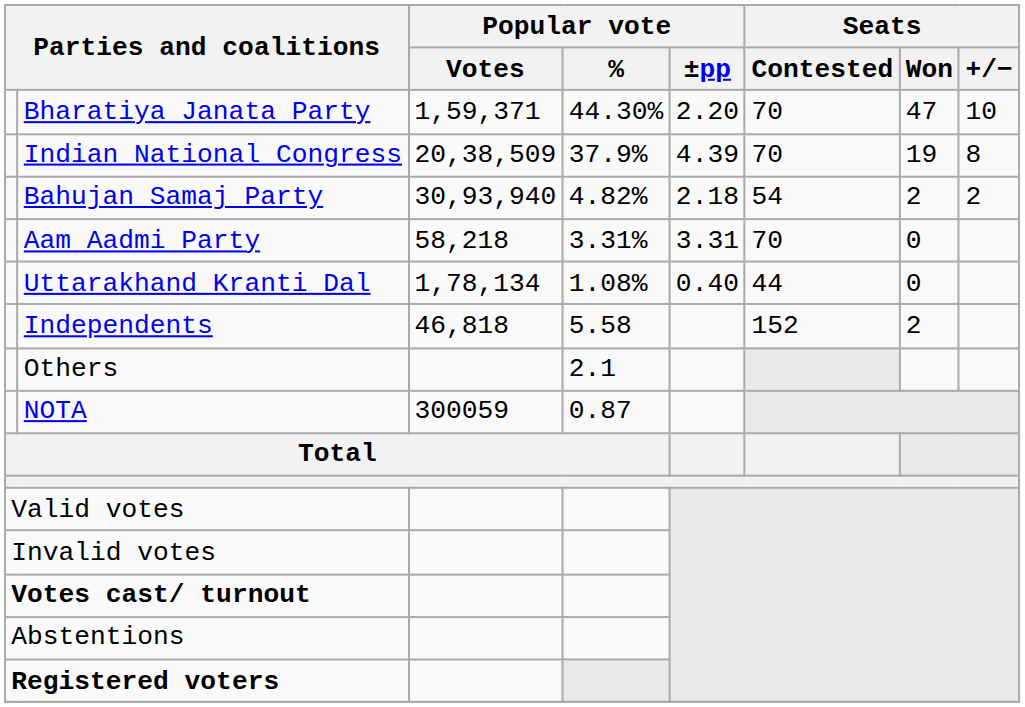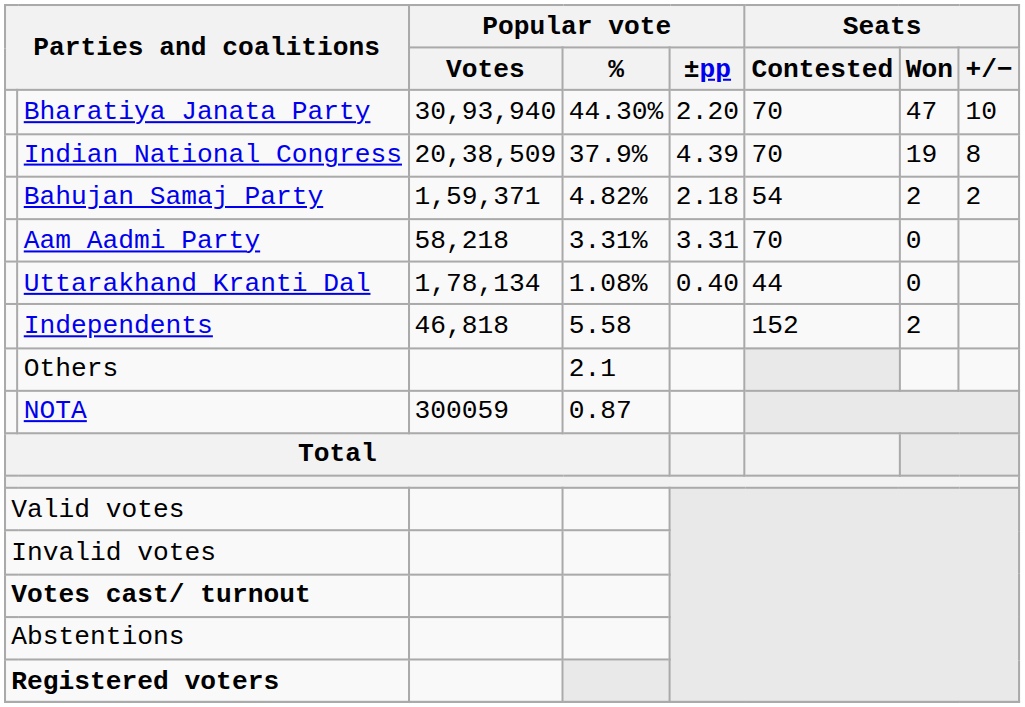(478, 112) 1,59,371 -> (485, 112) 30,93,940
(485, 198) 30,93,940 -> (478, 198) 1,59,371
